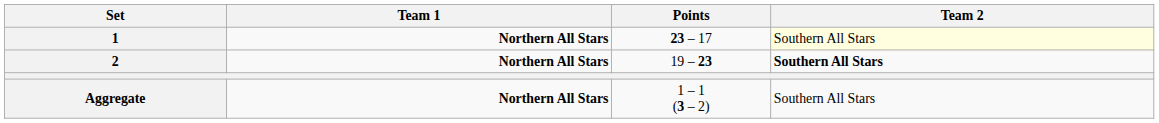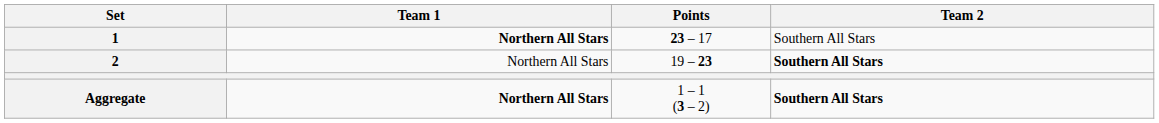(825, 38) lightyellow background -> (825, 38) no background
(554, 61) bold -> (558, 61) normal
(825, 99) normal -> (828, 99) bold
